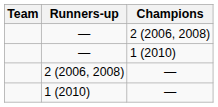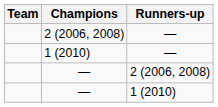columns swapped: (170, 14) <-> (84, 14)
